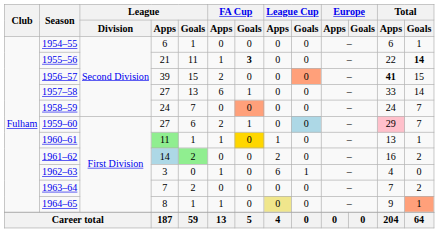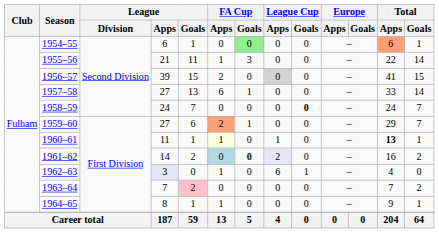(249, 44) no background -> (249, 44) lightgreen background
(391, 44) no background -> (391, 44) lightsalmon background
(249, 60) bold -> (249, 60) normal
(419, 60) bold -> (419, 60) normal
(278, 76) no background -> (278, 76) lightgrey background
(306, 76) lightsalmon background -> (306, 76) no background
(391, 76) bold -> (391, 76) normal
(249, 108) lightsalmon background -> (249, 108) no background
(306, 108) normal -> (306, 108) bold
(221, 124) no background -> (221, 124) lightsalmon background
(306, 124) lightblue background -> (306, 124) no background
(391, 124) pink background -> (391, 124) no background
(165, 140) lightgreen background -> (165, 140) no background
(221, 140) no background -> (221, 140) lightyellow background
(249, 140) gold background -> (249, 140) no background
(391, 140) normal -> (391, 140) bold
(165, 156) lightblue background -> (165, 156) no background
(193, 156) lightgreen background -> (193, 156) no background
(221, 156) no background -> (221, 156) lightblue background
(249, 156) normal -> (249, 156) bold
(278, 156) no background -> (278, 156) lavender background
(165, 172) no background -> (165, 172) lavender background
(193, 188) no background -> (193, 188) pink background
(278, 204) khaki background -> (278, 204) no background
(419, 204) lightsalmon background -> (419, 204) no background
